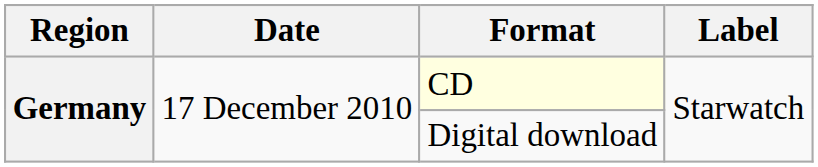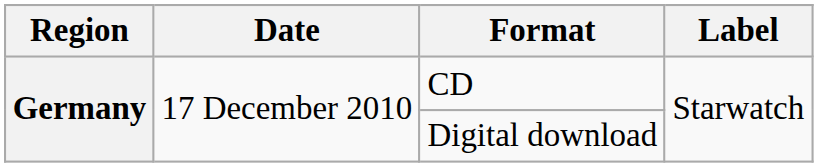(450, 82) lightyellow background -> (450, 82) no background
